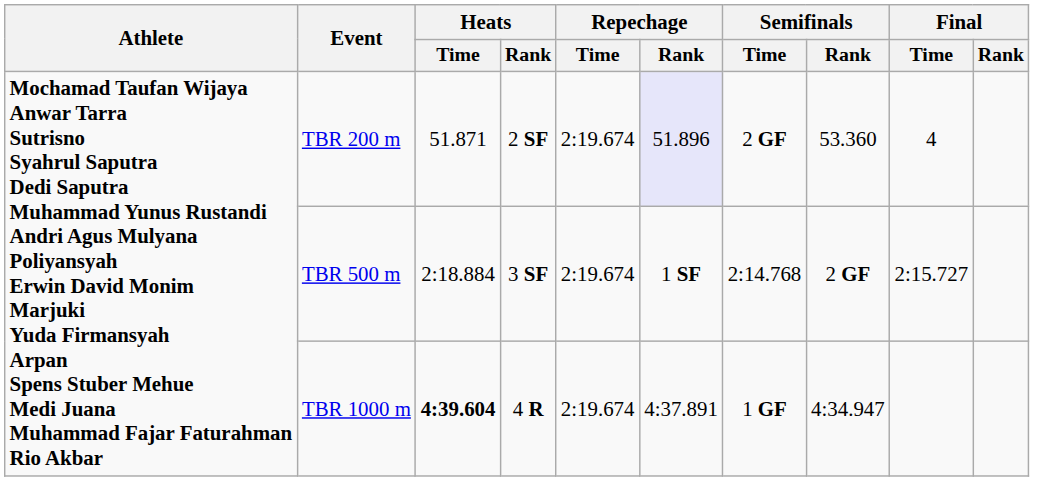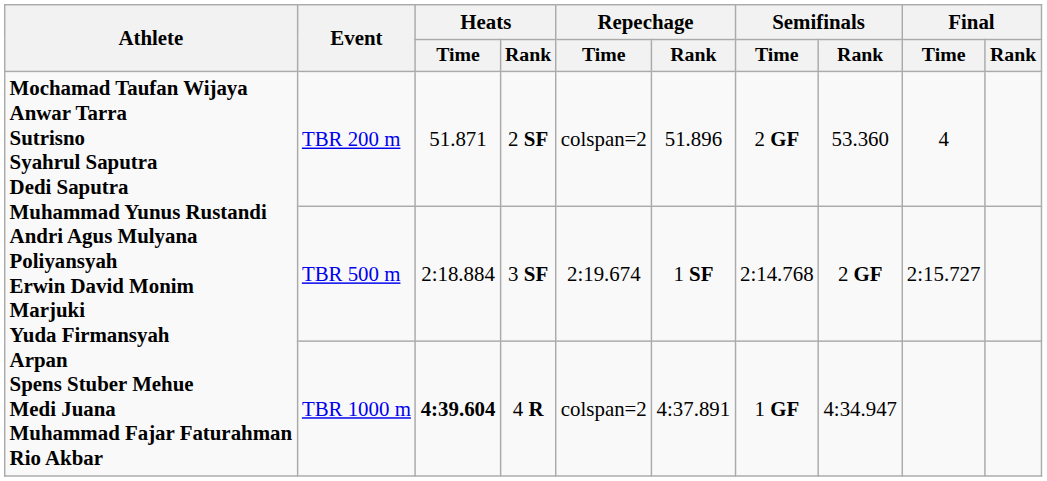(598, 139) 2:19.674 -> (604, 139) colspan=2
(681, 139) lavender background -> (693, 139) no background
(598, 408) 2:19.674 -> (604, 408) colspan=2
